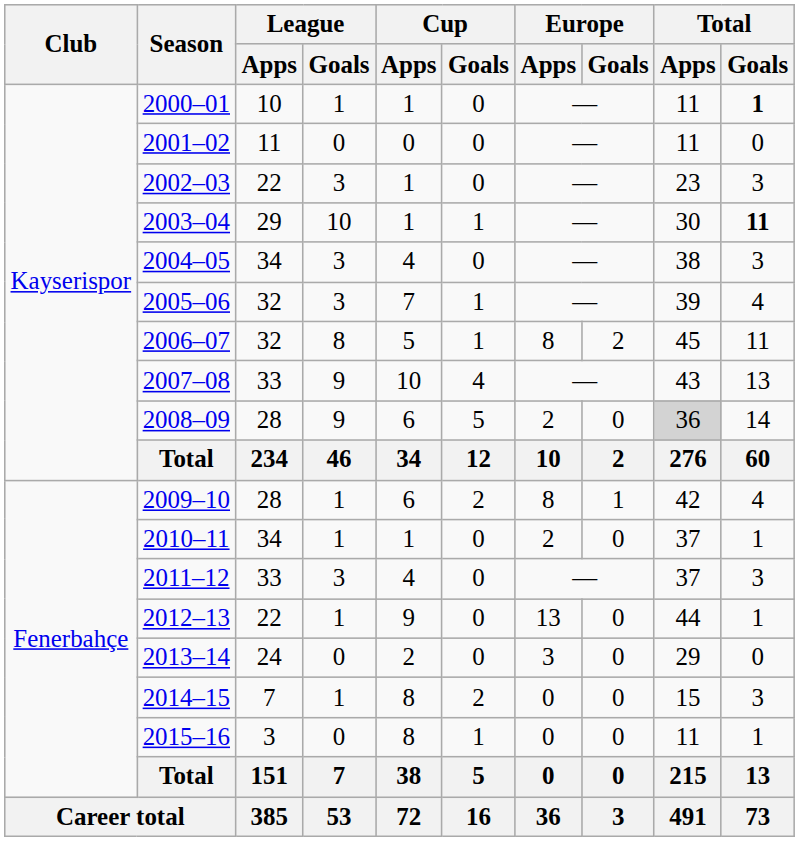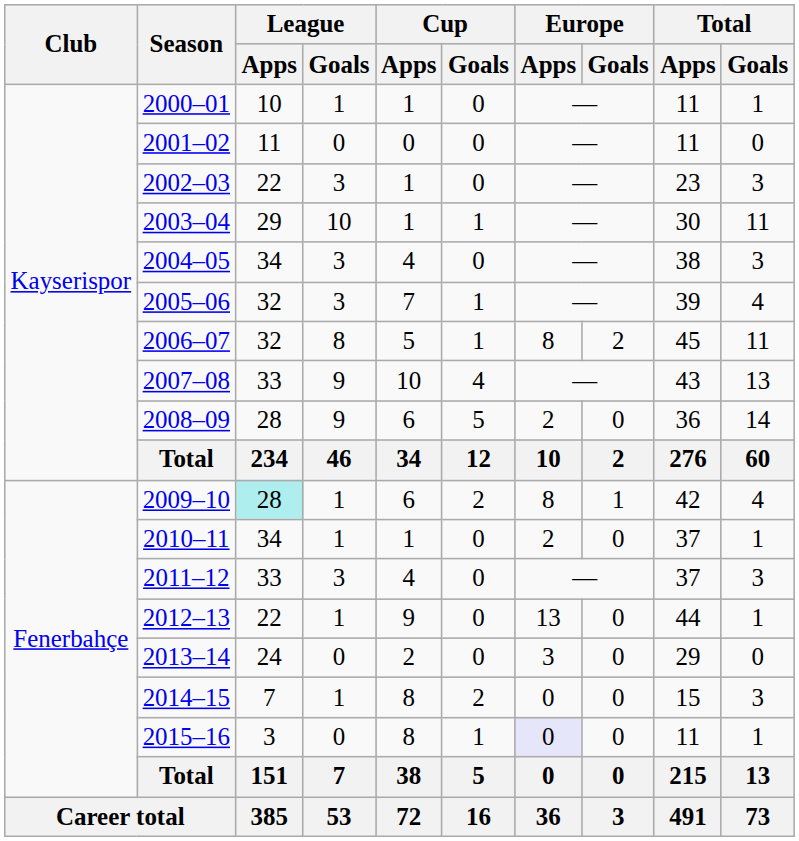(758, 103) bold -> (758, 103) normal
(758, 222) bold -> (758, 222) normal
(688, 420) lightgrey background -> (688, 420) no background
(269, 499) no background -> (269, 499) paleturquoise background
(548, 736) no background -> (548, 736) lavender background
